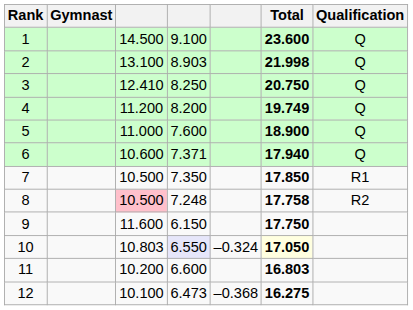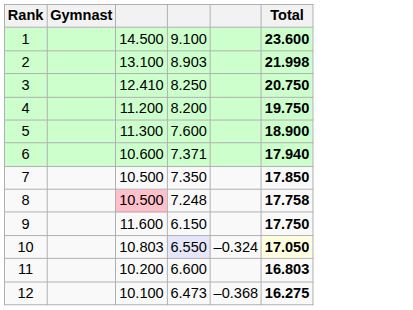- column: (360, 16)
(287, 108) 19.749 -> (287, 108) 19.750
(141, 131) 11.000 -> (141, 131) 11.300
